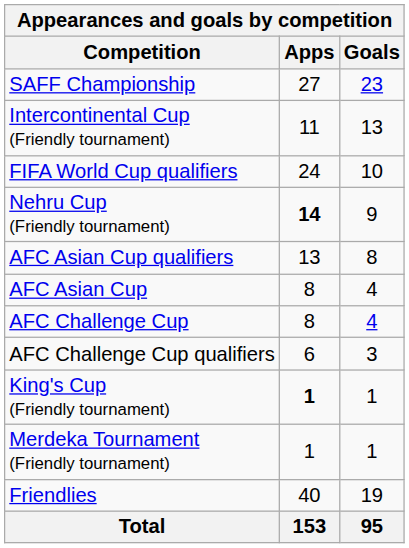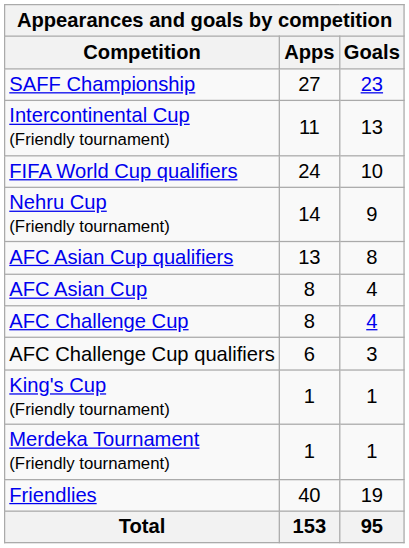(309, 214) bold -> (309, 214) normal
(309, 396) bold -> (309, 396) normal
